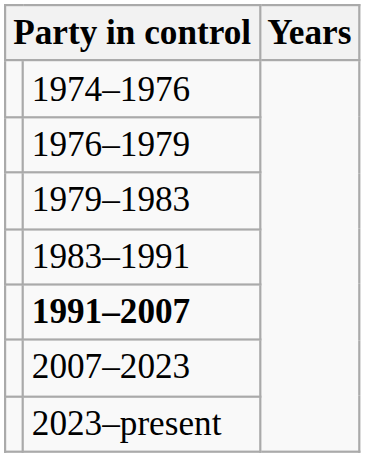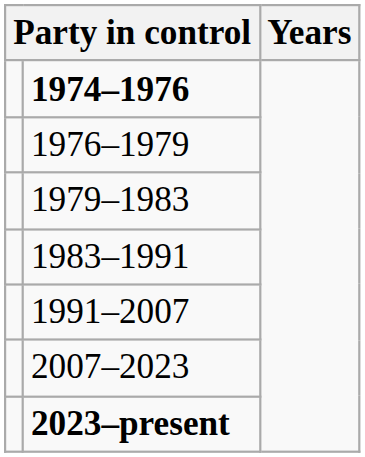(111, 88) normal -> (110, 88) bold
(111, 311) bold -> (110, 311) normal
(127, 423) normal -> (130, 423) bold
